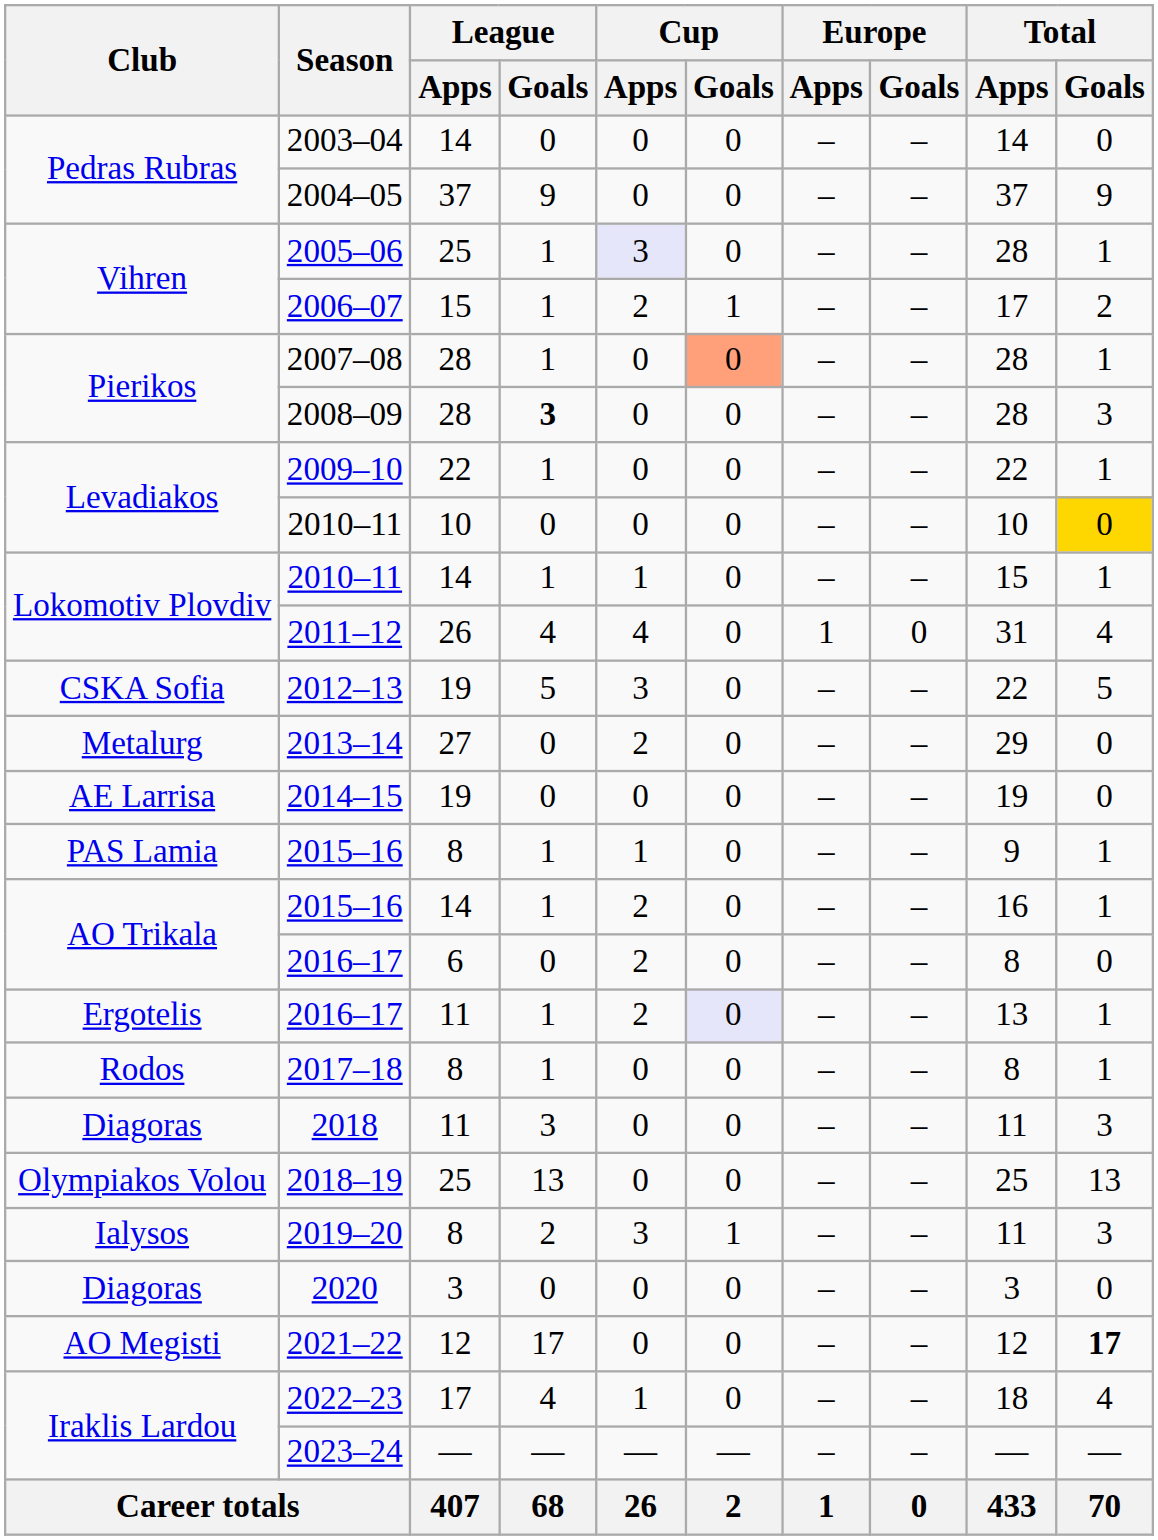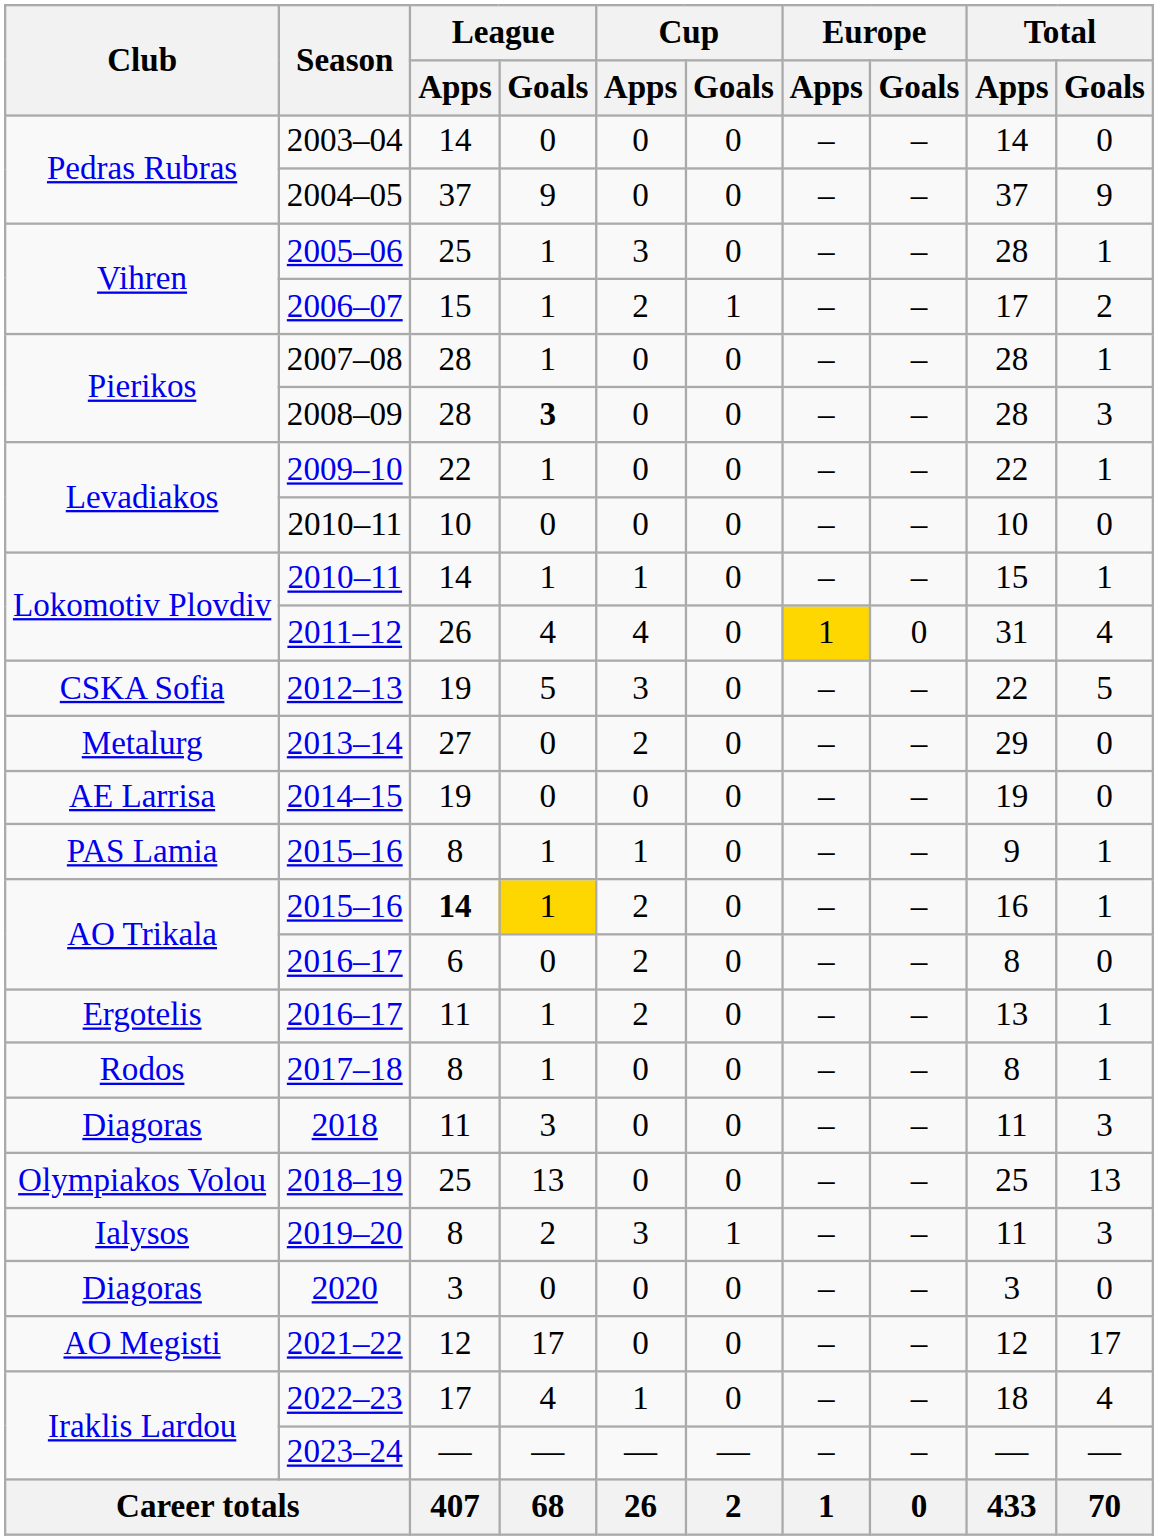(641, 250) lavender background -> (641, 250) no background
(733, 359) lightsalmon background -> (733, 359) no background
(1105, 523) gold background -> (1105, 523) no background
(826, 633) no background -> (826, 633) gold background
(455, 906) normal -> (455, 906) bold
(548, 906) no background -> (548, 906) gold background
(733, 1015) lavender background -> (733, 1015) no background
(1105, 1343) bold -> (1105, 1343) normal
